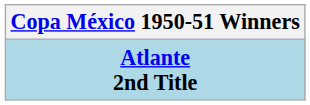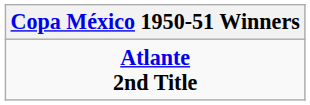(155, 69) lightblue background -> (155, 69) no background
